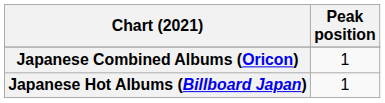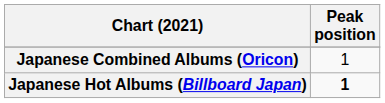(345, 85) normal -> (345, 85) bold
